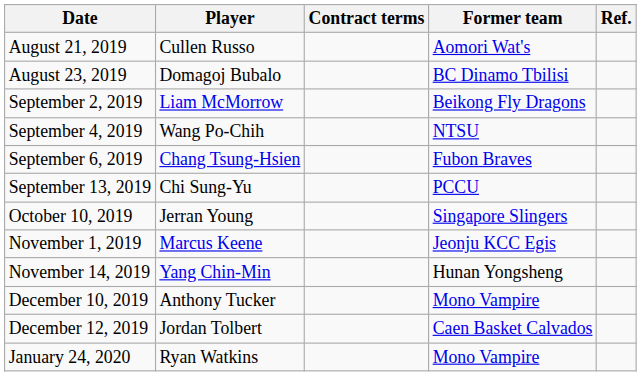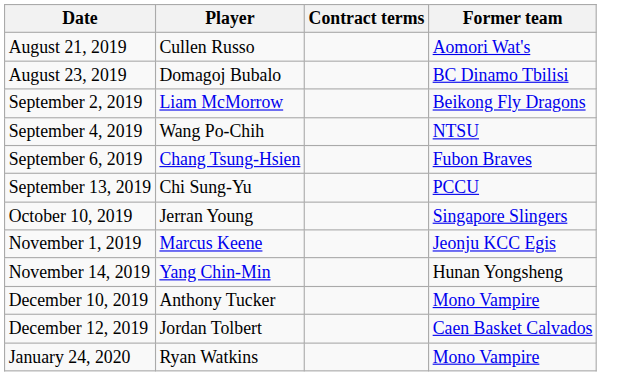- column: (616, 18)
